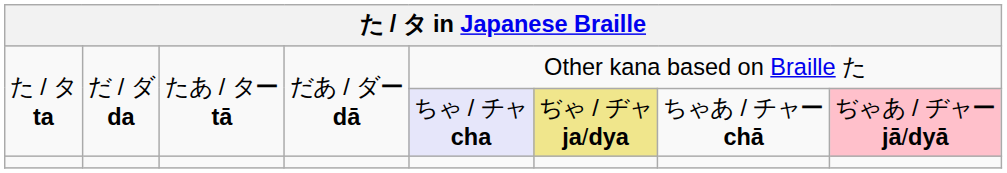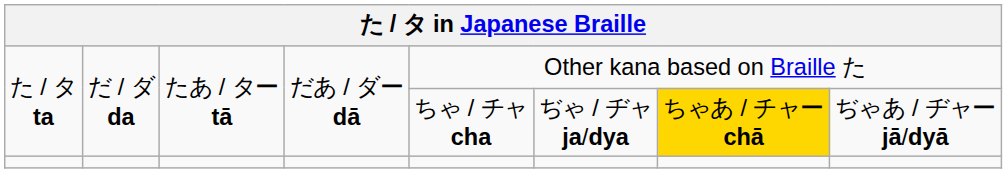(471, 122) lavender background -> (471, 122) no background
(596, 122) khaki background -> (596, 122) no background
(744, 122) no background -> (744, 122) gold background
(915, 122) pink background -> (915, 122) no background
